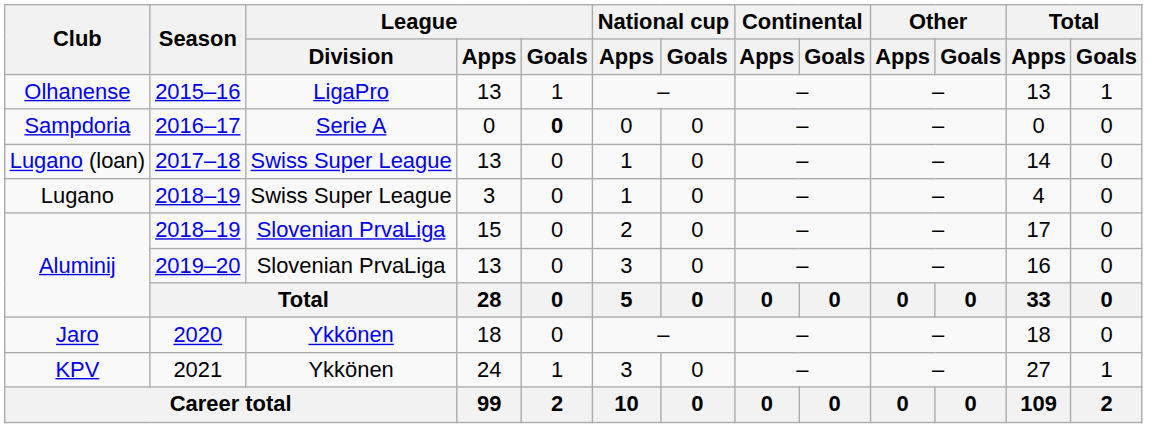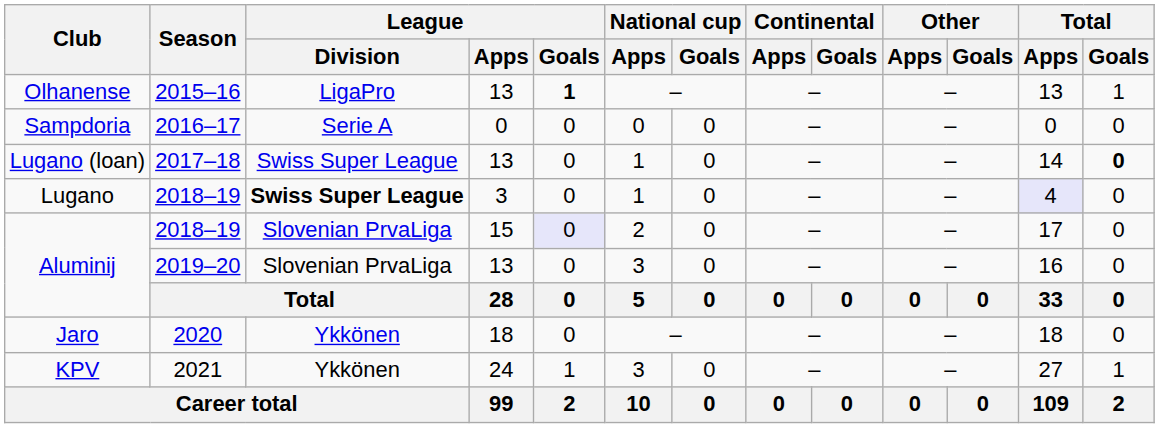(557, 91) normal -> (569, 91) bold
(557, 126) bold -> (569, 126) normal
(1107, 160) normal -> (1119, 160) bold
(351, 195) normal -> (357, 195) bold
(1039, 195) no background -> (1051, 195) lavender background
(557, 230) no background -> (569, 230) lavender background
